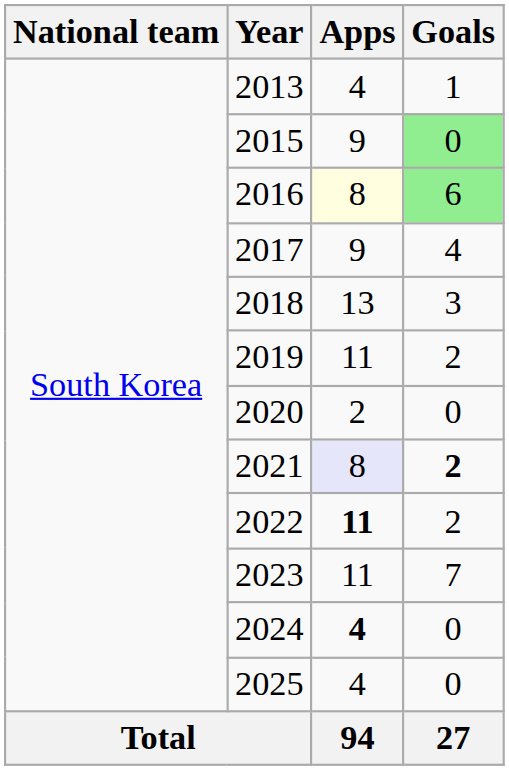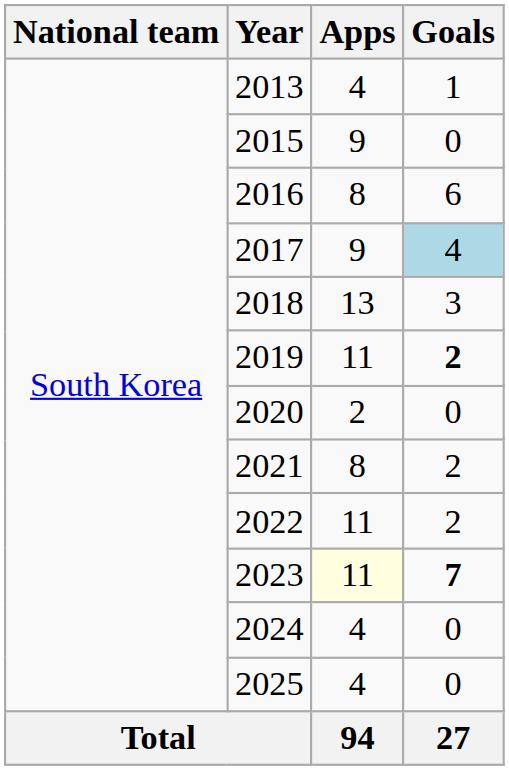(453, 140) lightgreen background -> (453, 140) no background
(357, 194) lightyellow background -> (357, 194) no background
(453, 194) lightgreen background -> (453, 194) no background
(453, 248) no background -> (453, 248) lightblue background
(453, 357) normal -> (453, 357) bold
(357, 466) lavender background -> (357, 466) no background
(453, 466) bold -> (453, 466) normal
(357, 520) bold -> (357, 520) normal
(357, 574) no background -> (357, 574) lightyellow background
(453, 574) normal -> (453, 574) bold
(357, 628) bold -> (357, 628) normal
